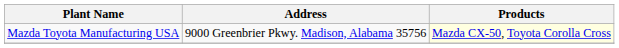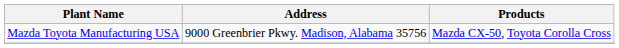(521, 33) lightyellow background -> (521, 33) no background
